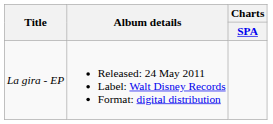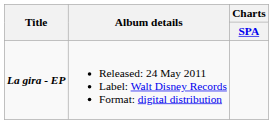(36, 80) normal -> (36, 80) bold
